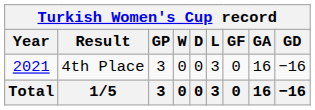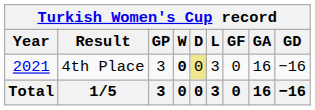(182, 67) normal -> (182, 67) bold
(199, 67) no background -> (199, 67) khaki background
